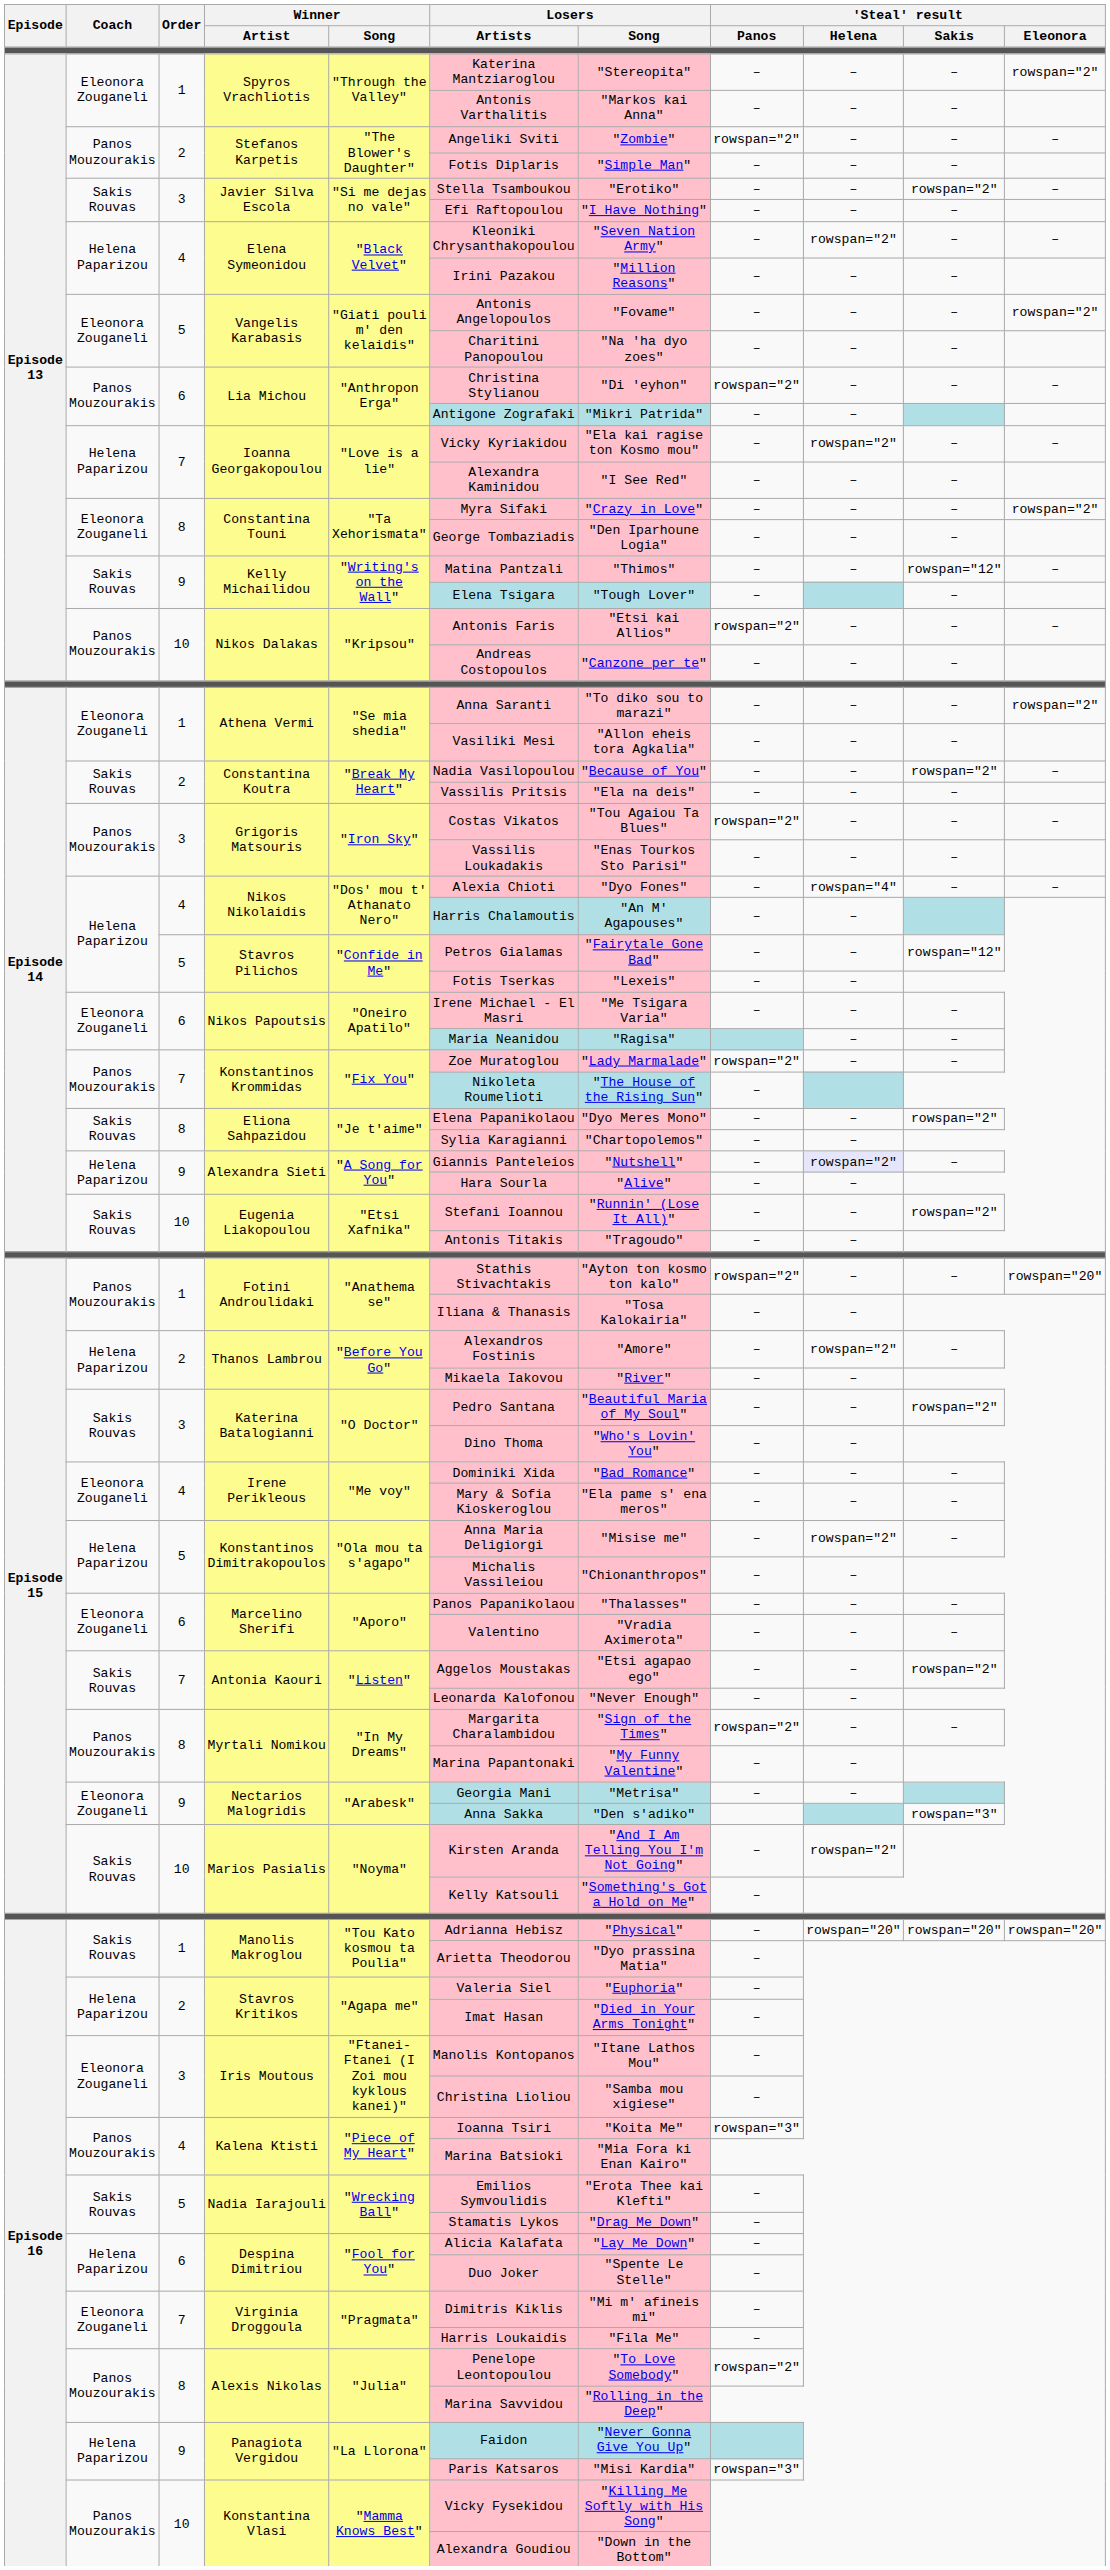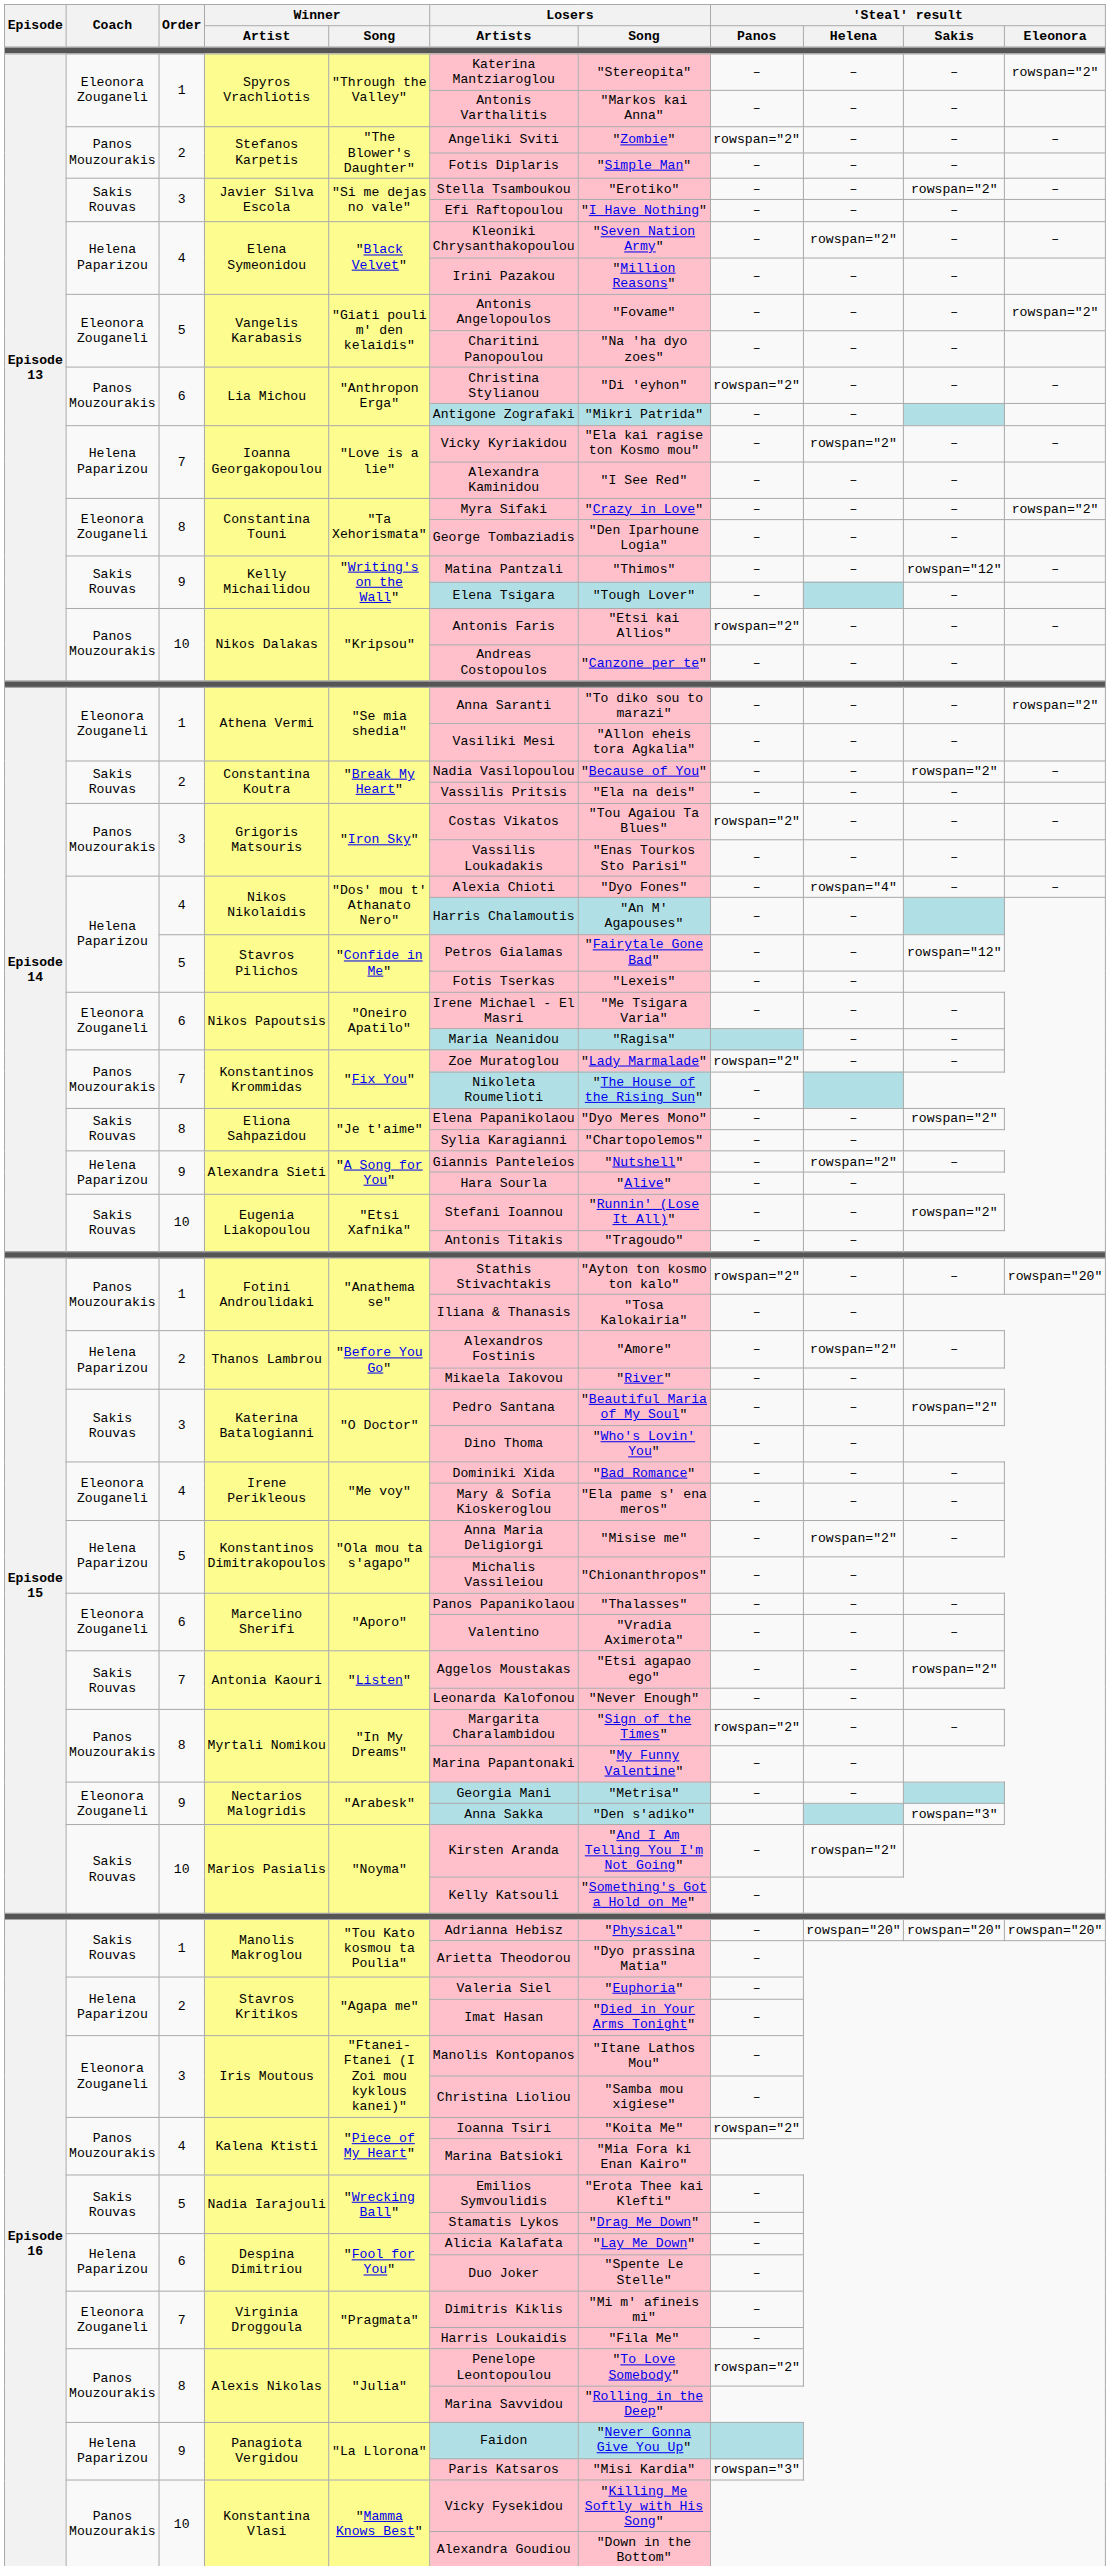(853, 1162) lavender background -> (853, 1162) no background
(757, 2128) rowspan="3" -> (757, 2128) rowspan="2"
